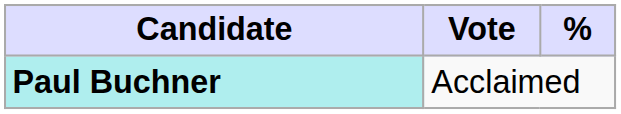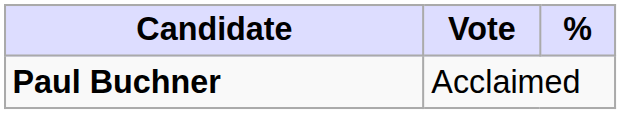(117, 81) paleturquoise background -> (117, 81) no background
